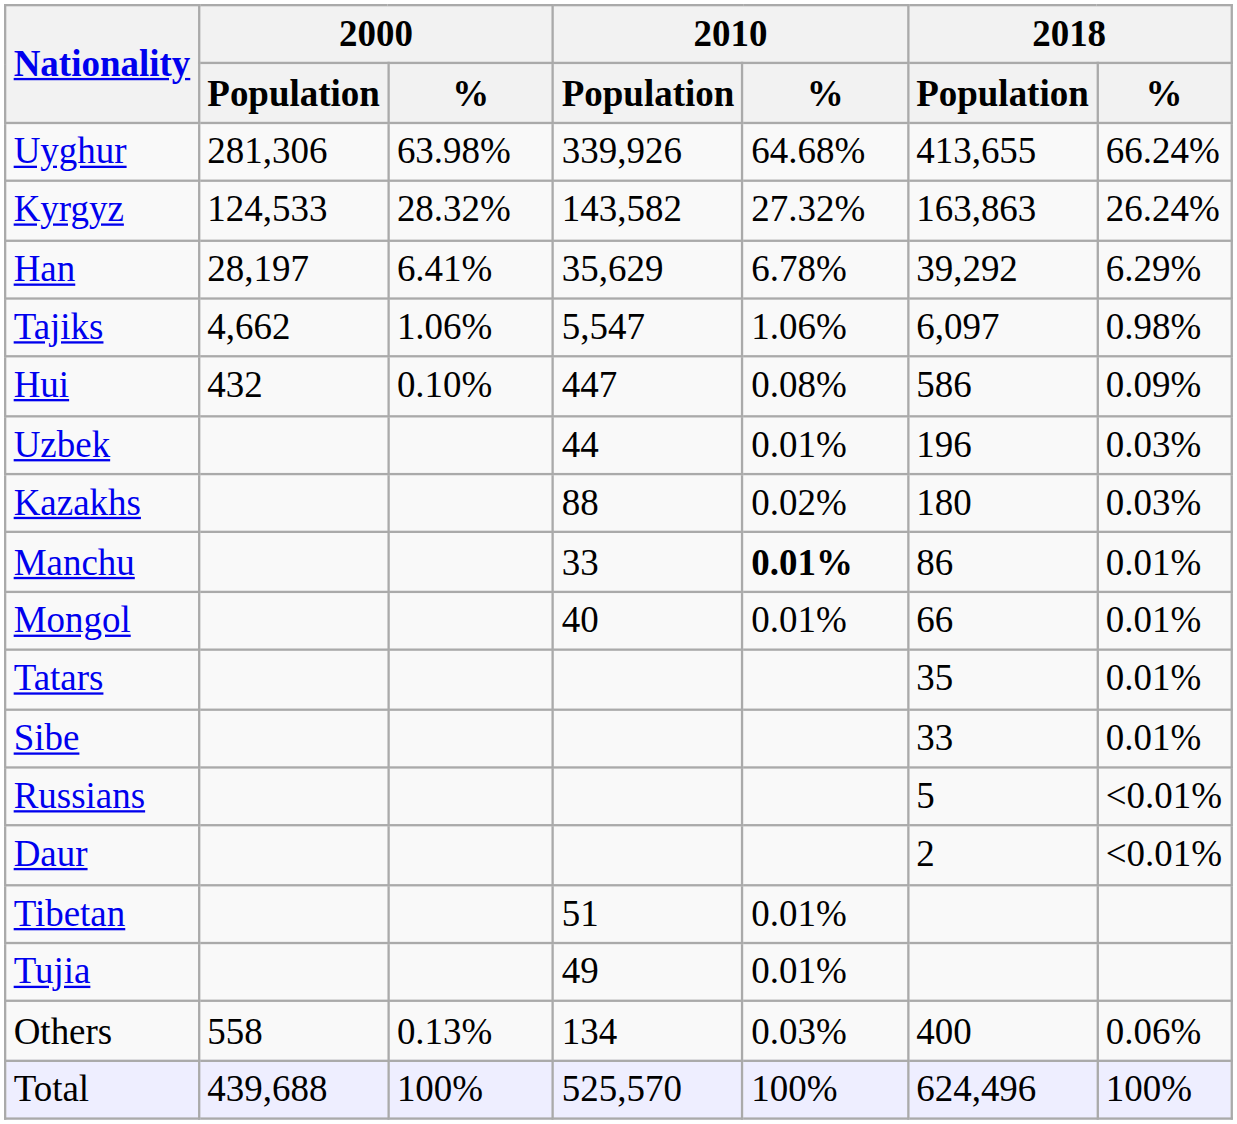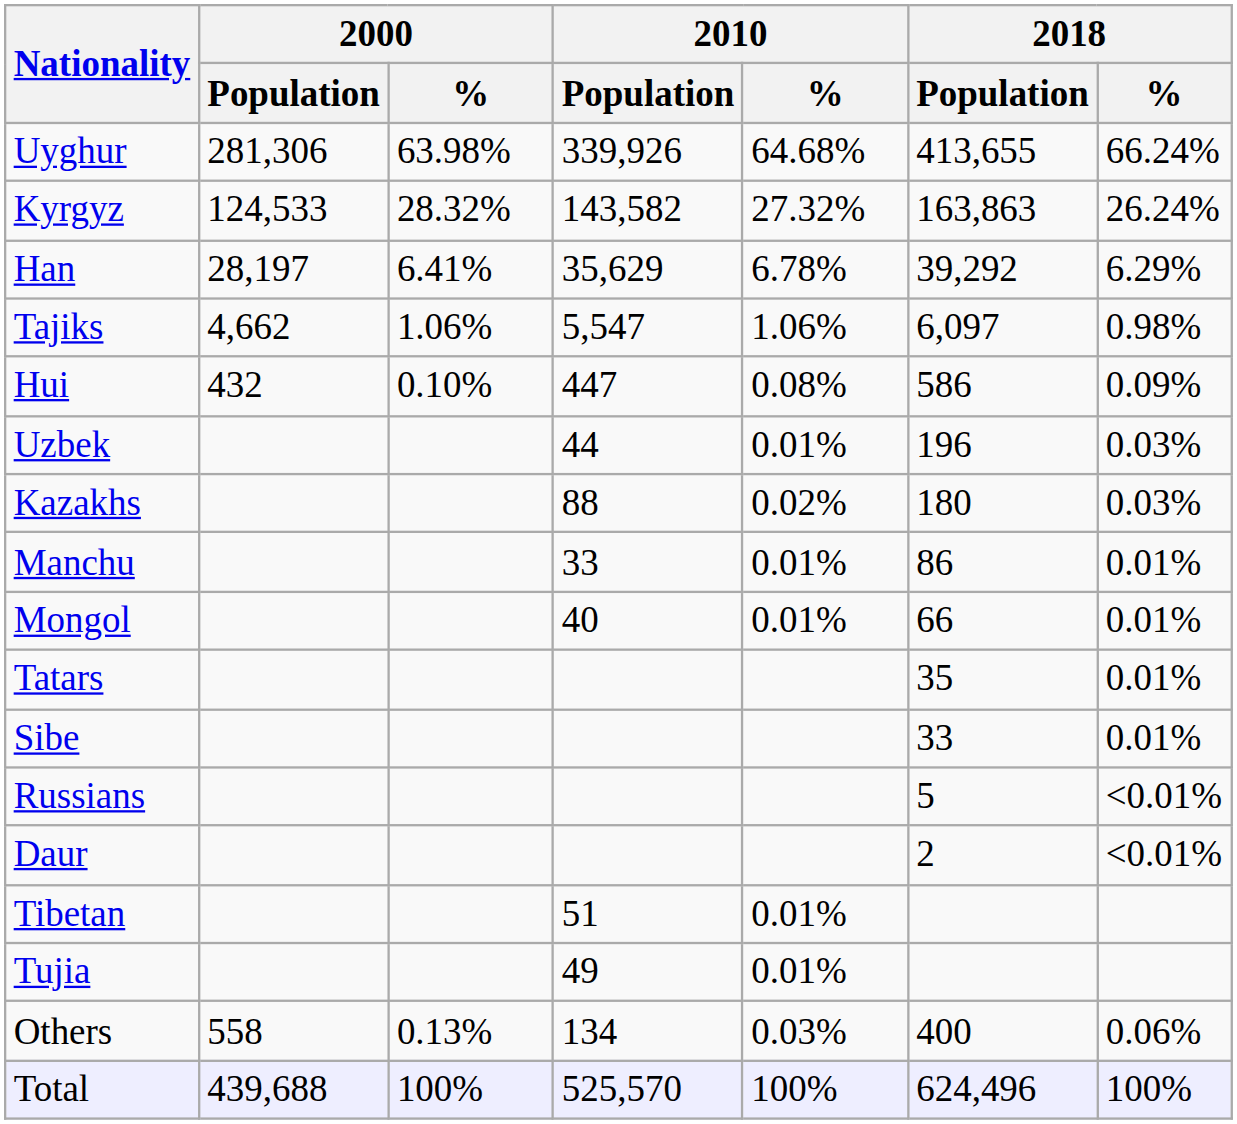(802, 561) bold -> (799, 561) normal
